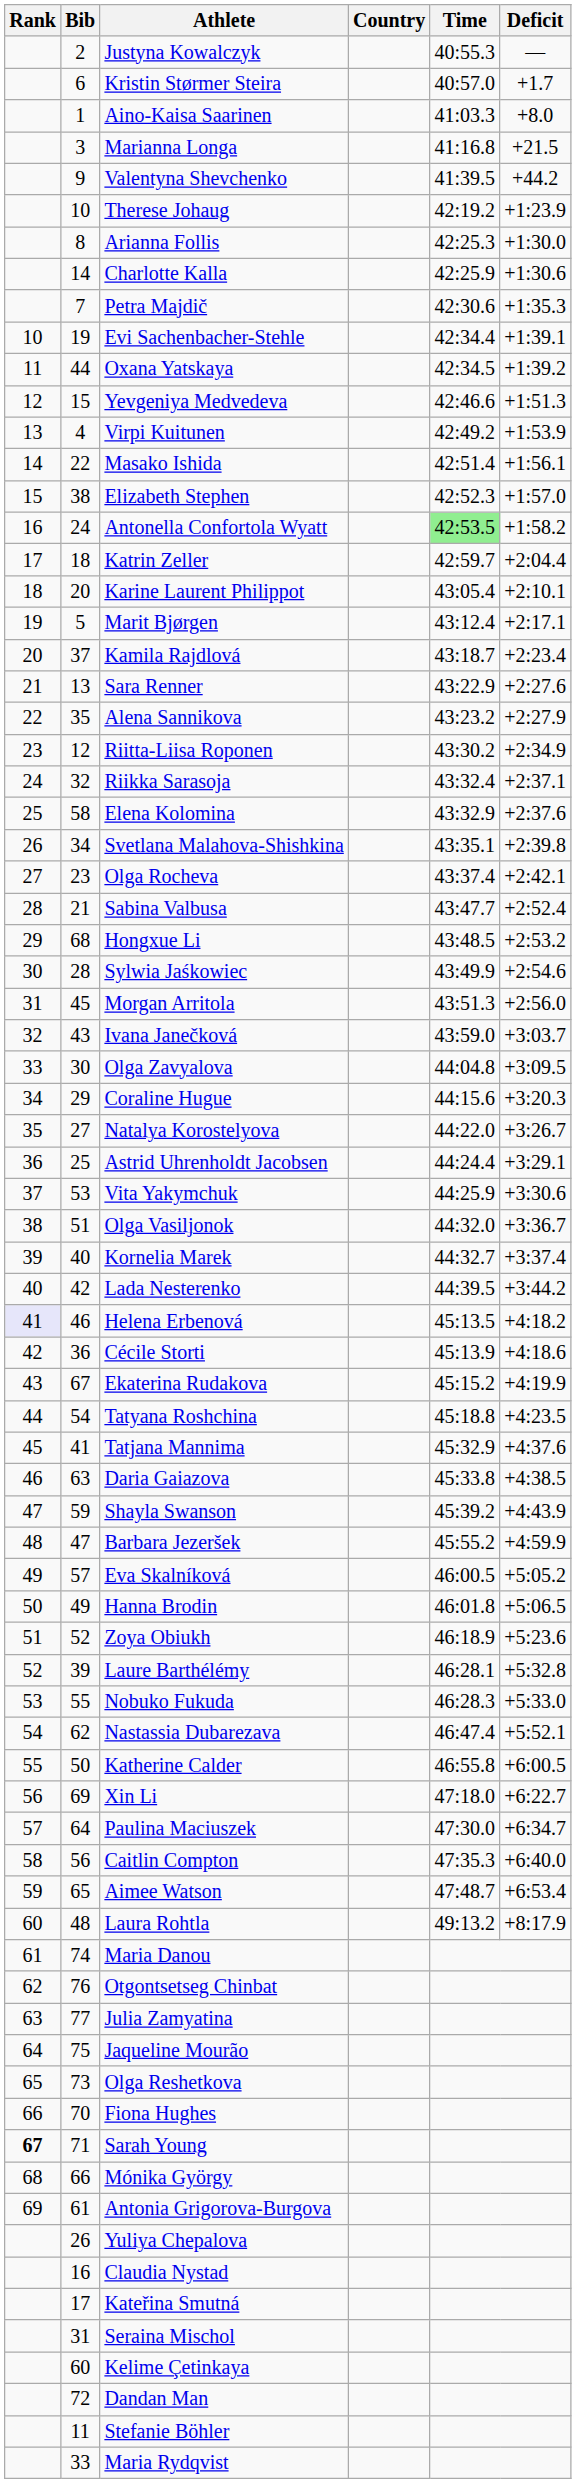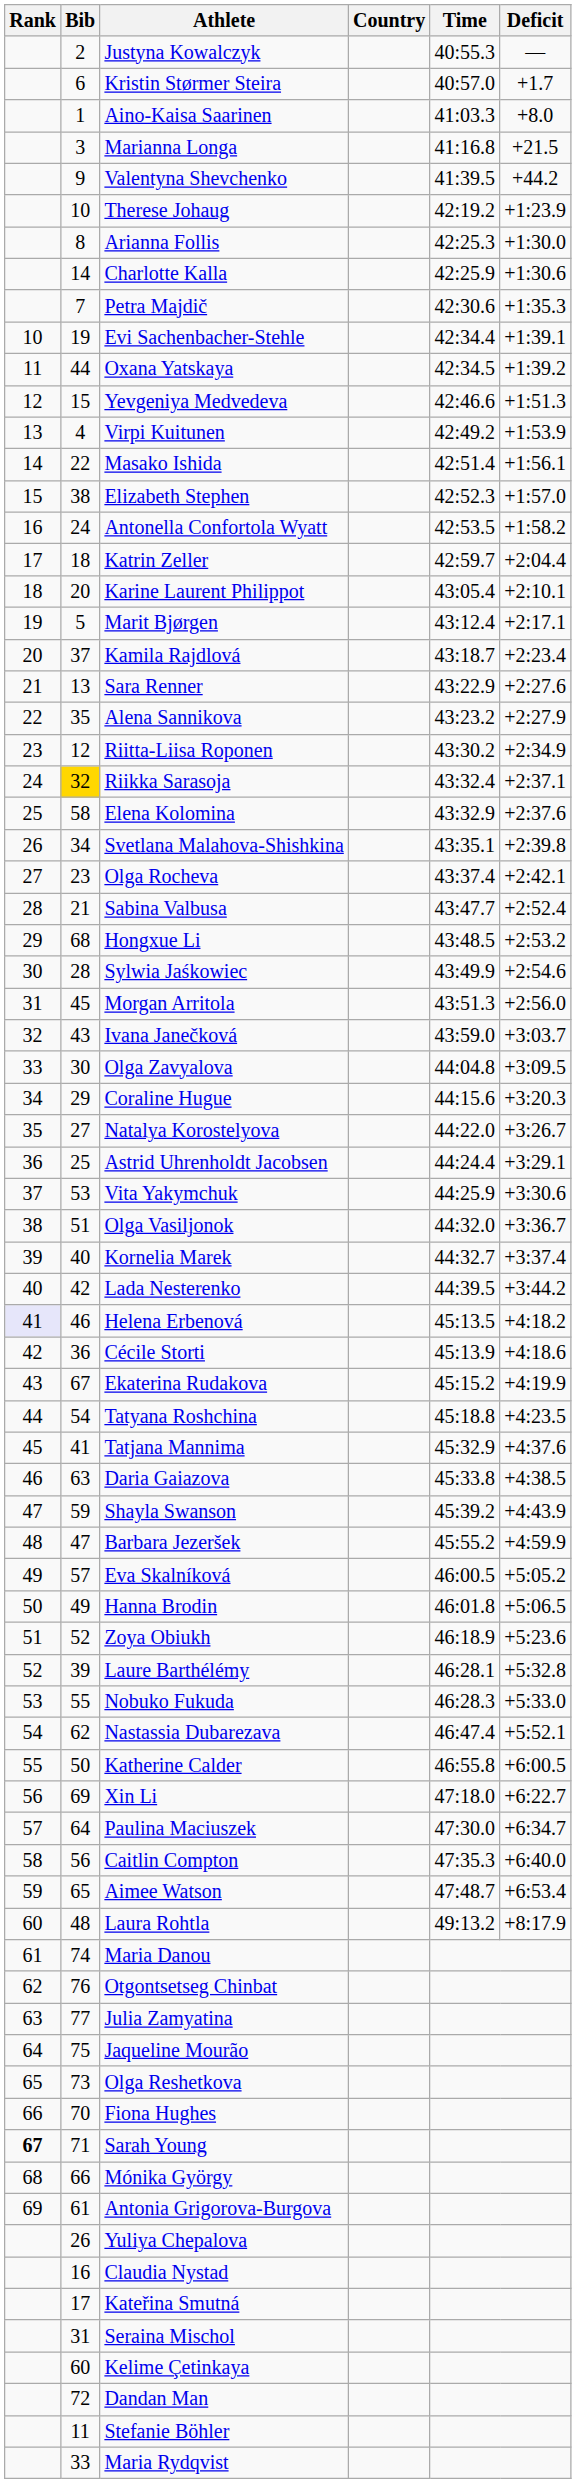(465, 527) lightgreen background -> (465, 527) no background
(80, 781) no background -> (80, 781) gold background
